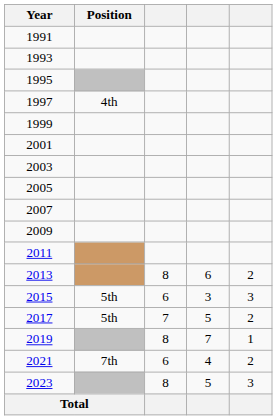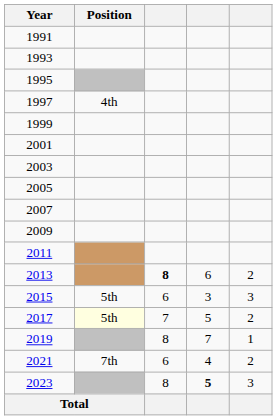(165, 275) normal -> (165, 275) bold
(109, 318) no background -> (109, 318) lightyellow background
(208, 383) normal -> (208, 383) bold
